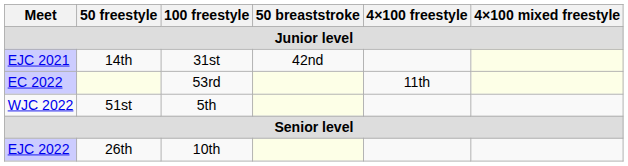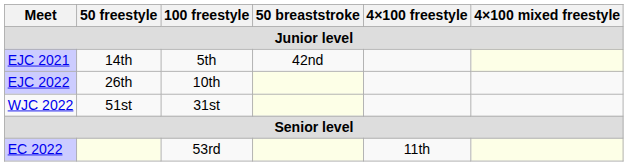(207, 60) 31st -> (207, 60) 5th
rows swapped: (39, 149) <-> (35, 82)
(207, 104) 5th -> (207, 104) 31st
